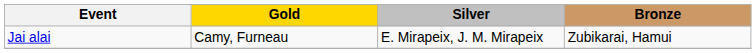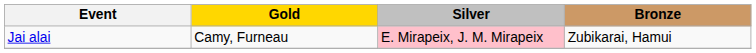(462, 37) no background -> (462, 37) pink background
